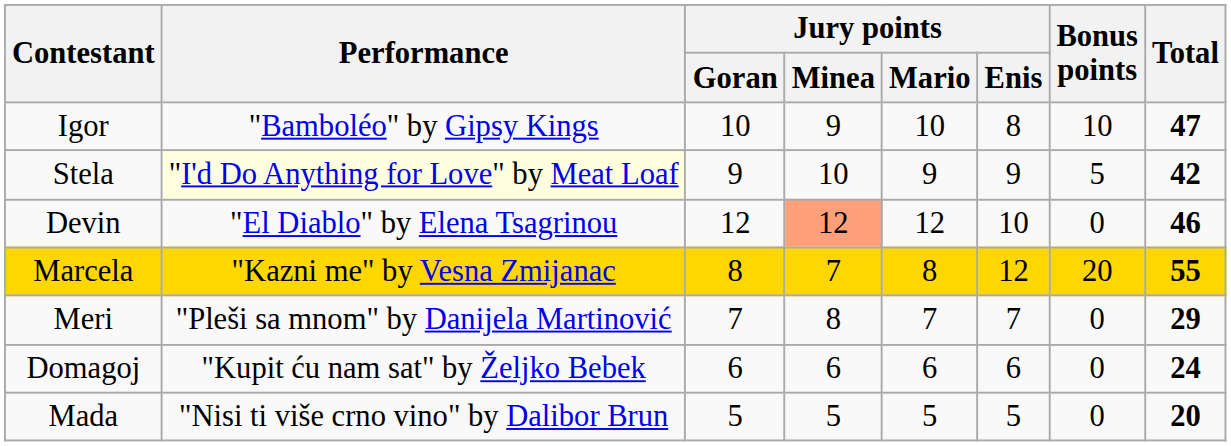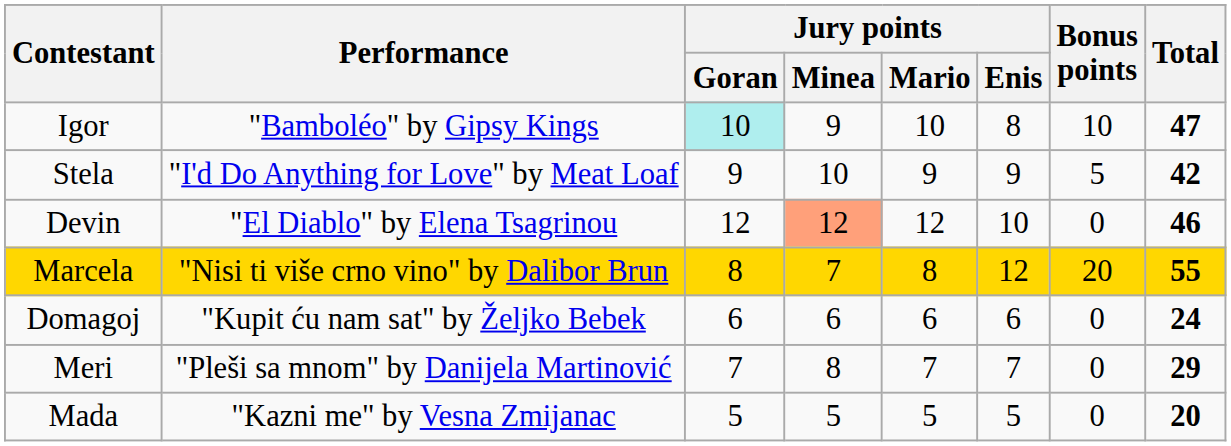(735, 125) no background -> (735, 125) paleturquoise background
(424, 174) lightyellow background -> (424, 174) no background
(424, 271) "Kazni me" by Vesna Zmijanac -> (424, 271) "Nisi ti više crno vino" by Dalibor Brun
rows swapped: (83, 367) <-> (83, 319)
(424, 416) "Nisi ti više crno vino" by Dalibor Brun -> (424, 416) "Kazni me" by Vesna Zmijanac
